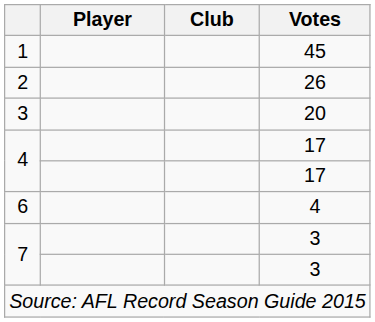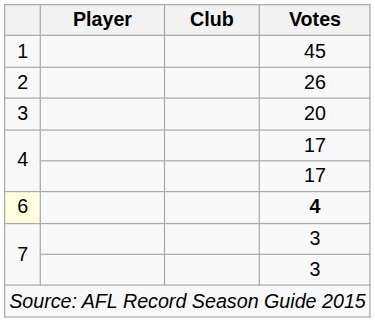(23, 207) no background -> (23, 207) lightyellow background
(315, 207) normal -> (315, 207) bold
